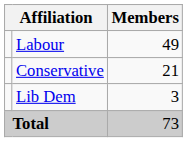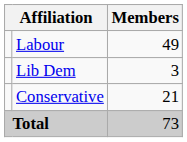rows swapped: (60, 70) <-> (46, 96)
